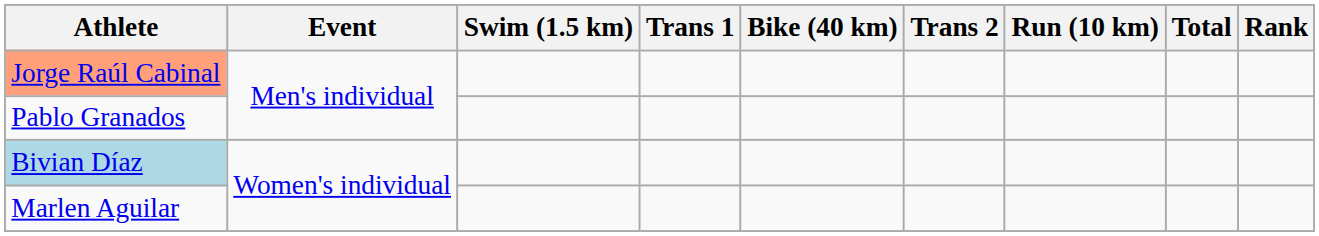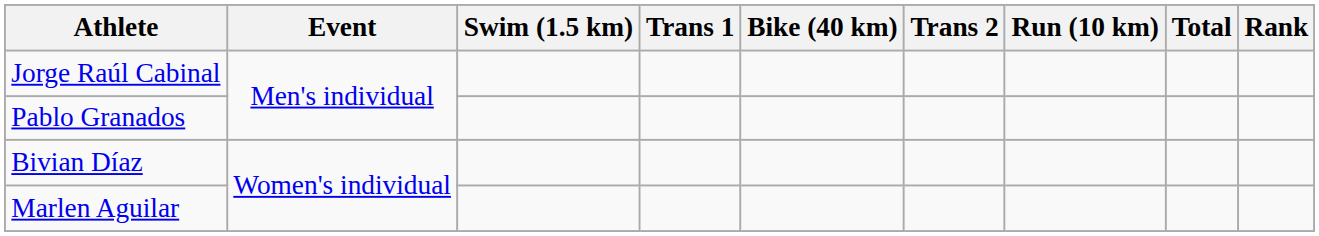(116, 72) lightsalmon background -> (116, 72) no background
(77, 162) lightblue background -> (77, 162) no background
